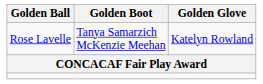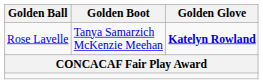(212, 38) normal -> (212, 38) bold
